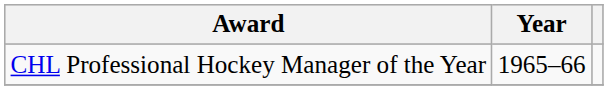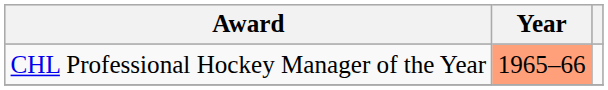(542, 64) no background -> (542, 64) lightsalmon background
